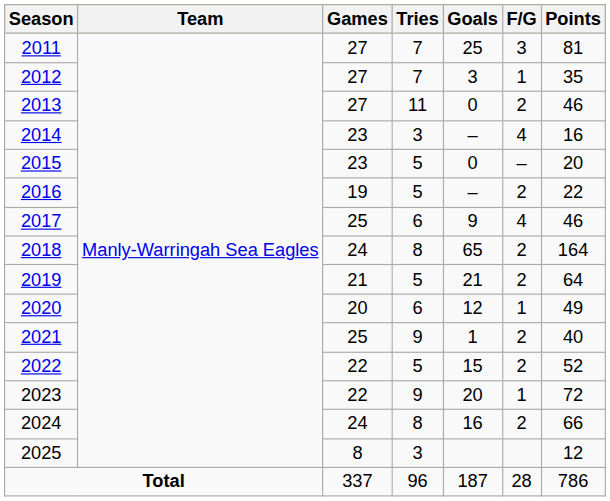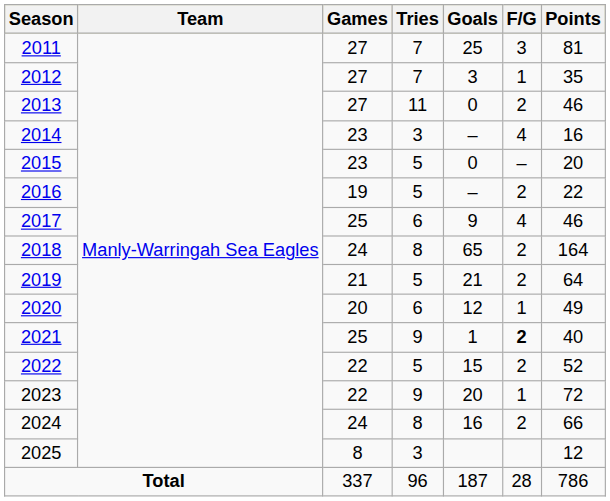(522, 337) normal -> (522, 337) bold
